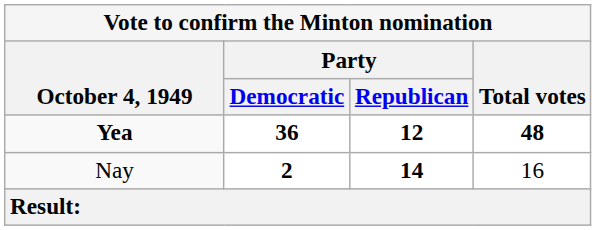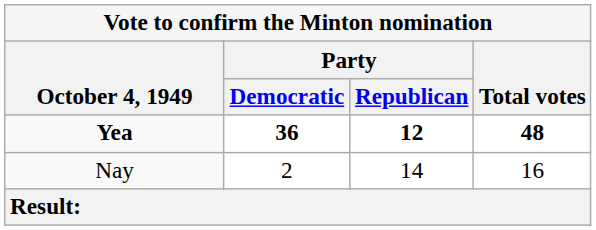(287, 170) bold -> (287, 170) normal
(412, 170) bold -> (412, 170) normal
